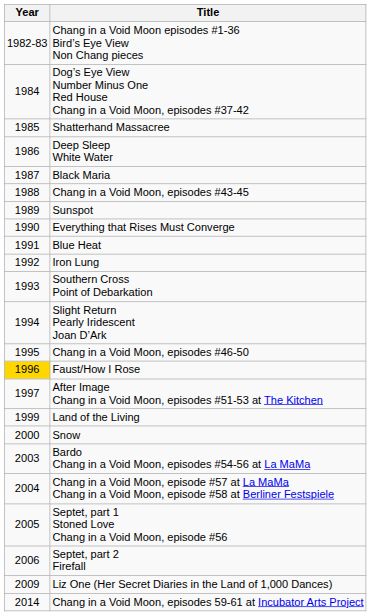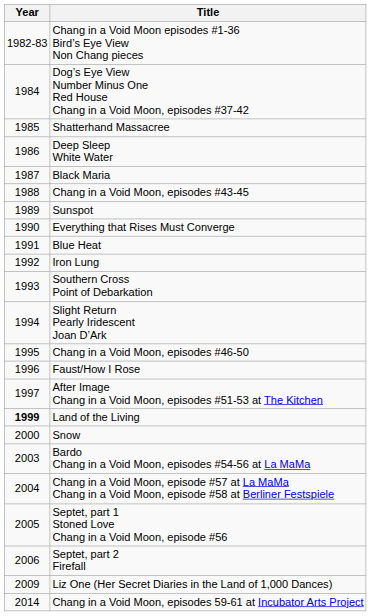(27, 370) gold background -> (27, 370) no background
(27, 417) normal -> (27, 417) bold
